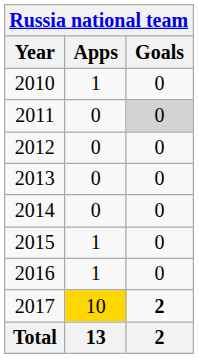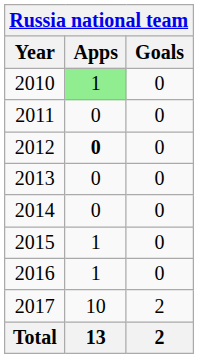(96, 83) no background -> (96, 83) lightgreen background
(160, 115) lightgrey background -> (160, 115) no background
(96, 147) normal -> (96, 147) bold
(96, 305) gold background -> (96, 305) no background
(160, 305) bold -> (160, 305) normal
